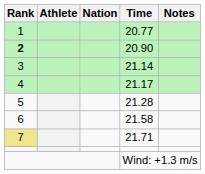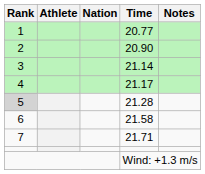(21, 48) bold -> (21, 48) normal
(21, 102) no background -> (21, 102) lightgrey background
(21, 137) khaki background -> (21, 137) no background
